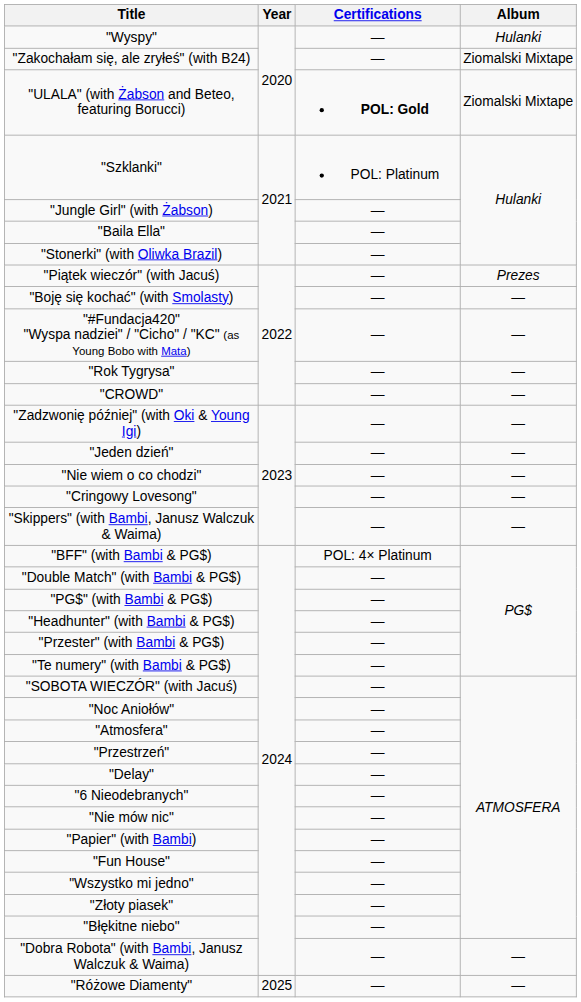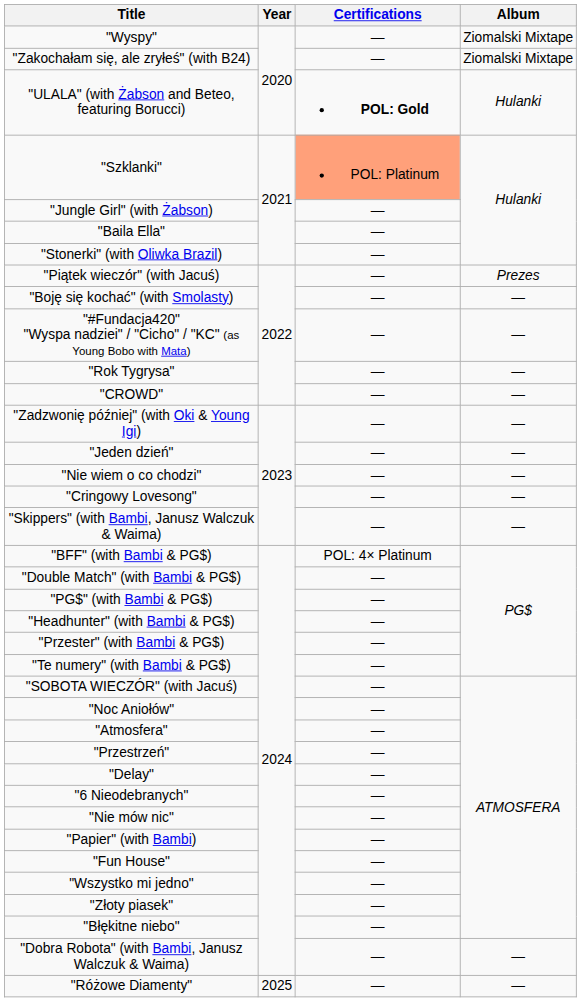(518, 37) Hulanki -> (518, 37) Ziomalski Mixtape
(518, 102) Ziomalski Mixtape -> (518, 102) Hulanki
(378, 175) no background -> (378, 175) lightsalmon background
